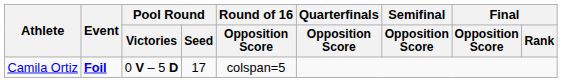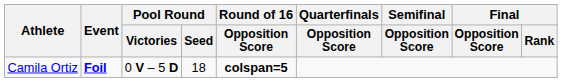(199, 68) 17 -> (199, 68) 18
(256, 68) normal -> (256, 68) bold
